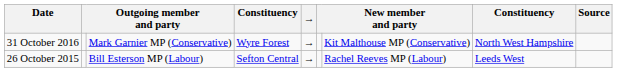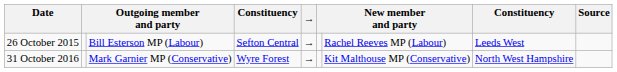rows swapped: (43, 59) <-> (43, 42)
